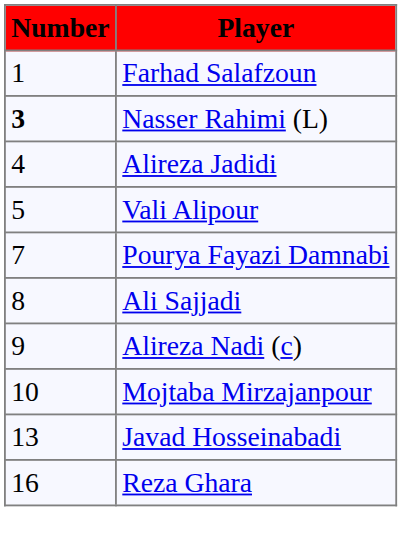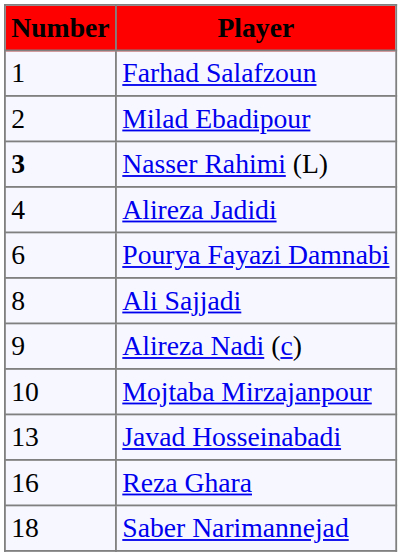+ row: (216, 118)
- row: (190, 209)
(18, 254) 7 -> (18, 254) 6
+ row: (236, 527)
